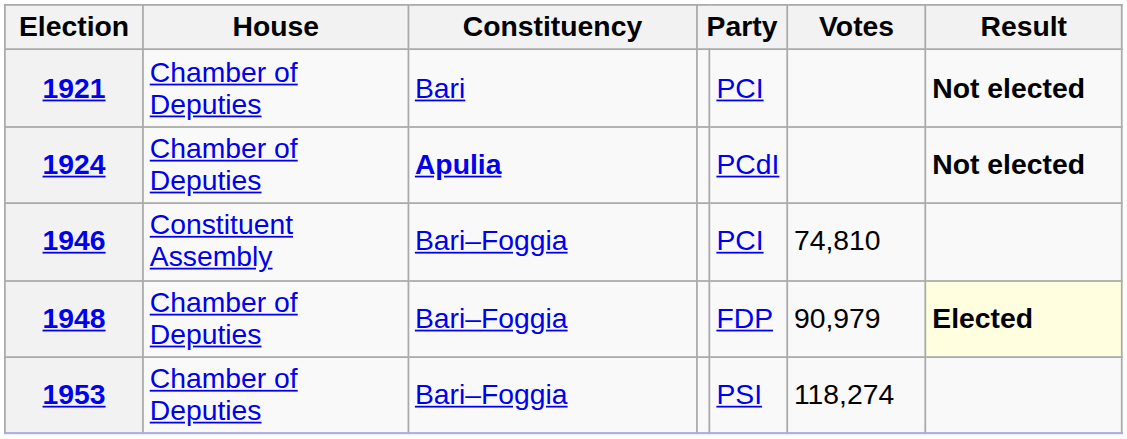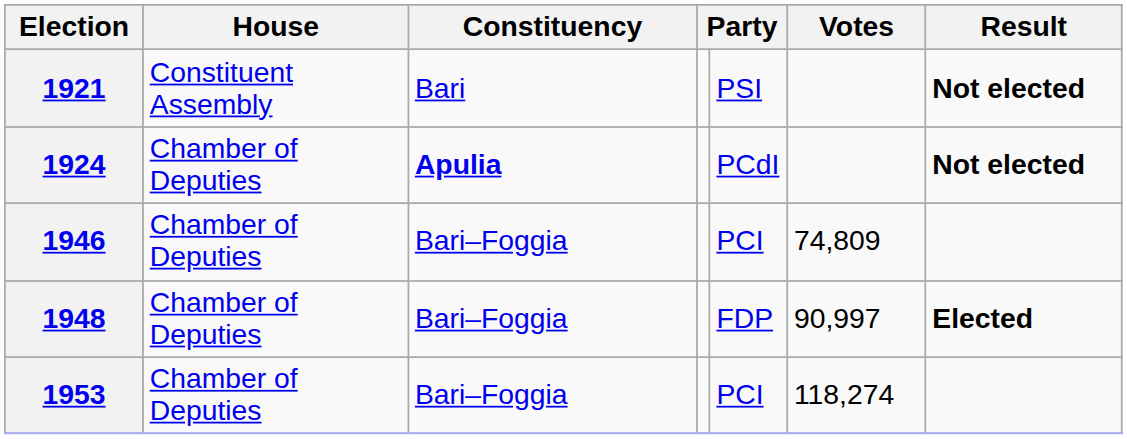(224, 87) Chamber of Deputies -> (221, 87) Constituent Assembly
(740, 87) PCI -> (739, 87) PSI
(221, 241) Constituent Assembly -> (224, 241) Chamber of Deputies
(837, 241) 74,810 -> (837, 241) 74,809
(837, 318) 90,979 -> (837, 318) 90,997
(983, 318) lightyellow background -> (983, 318) no background
(739, 394) PSI -> (740, 394) PCI
